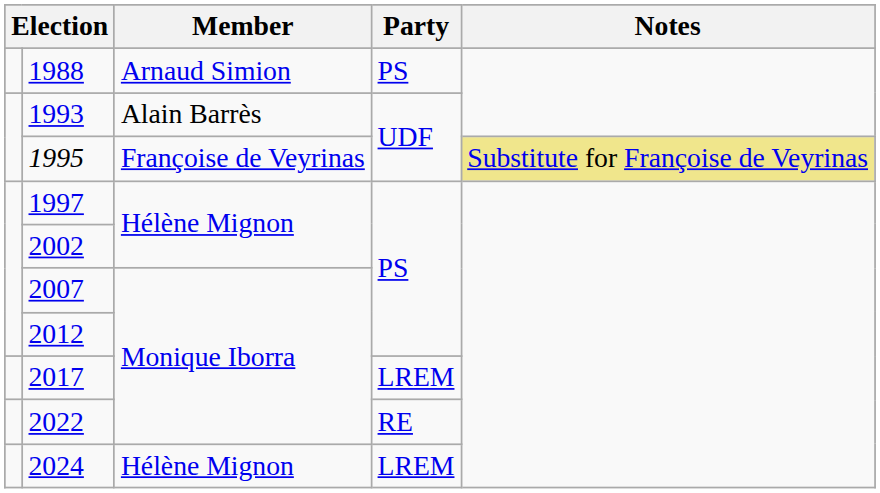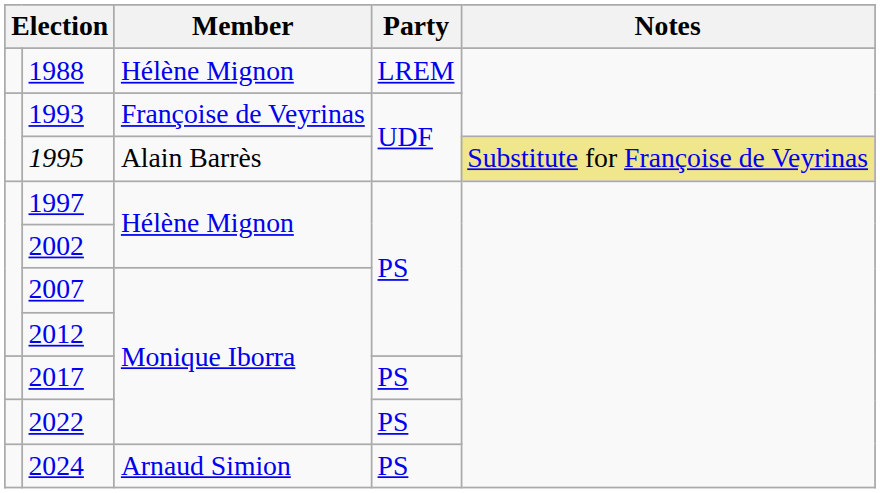(206, 70) Arnaud Simion -> (207, 70) Hélène Mignon
(393, 70) PS -> (416, 70) LREM
(191, 114) Alain Barrès -> (243, 114) Françoise de Veyrinas
(243, 158) Françoise de Veyrinas -> (191, 158) Alain Barrès
(416, 377) LREM -> (393, 377) PS
(395, 421) RE -> (393, 421) PS
(207, 465) Hélène Mignon -> (206, 465) Arnaud Simion
(416, 465) LREM -> (393, 465) PS
